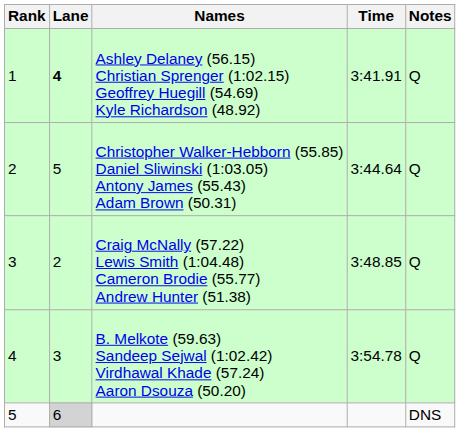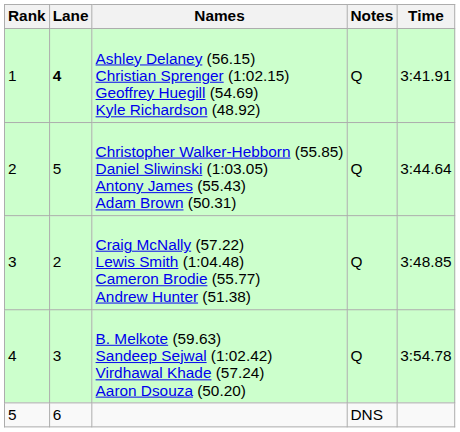columns swapped: (376, 16) <-> (430, 16)
(57, 414) lightgrey background -> (57, 414) no background
